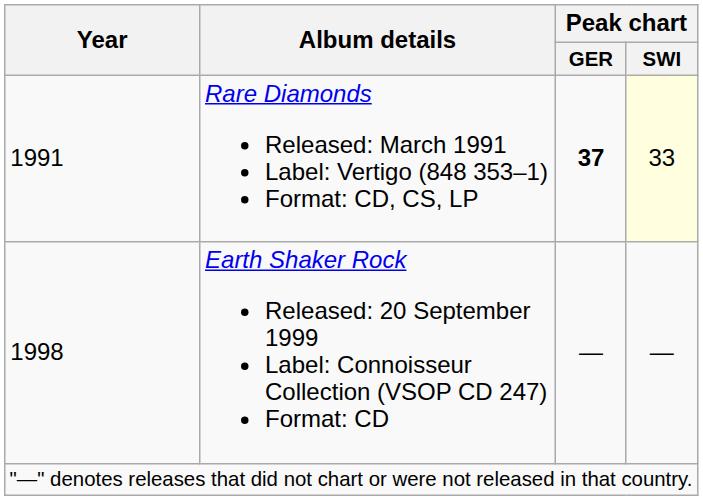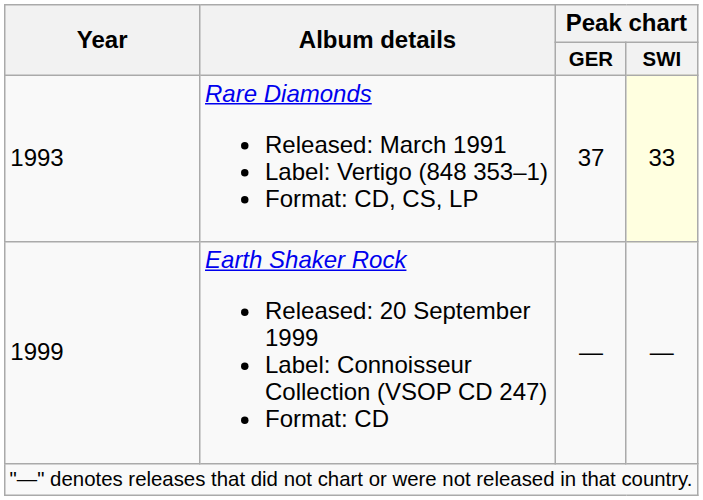(37, 158) 1991 -> (37, 158) 1993
(591, 158) bold -> (591, 158) normal
(37, 352) 1998 -> (37, 352) 1999
